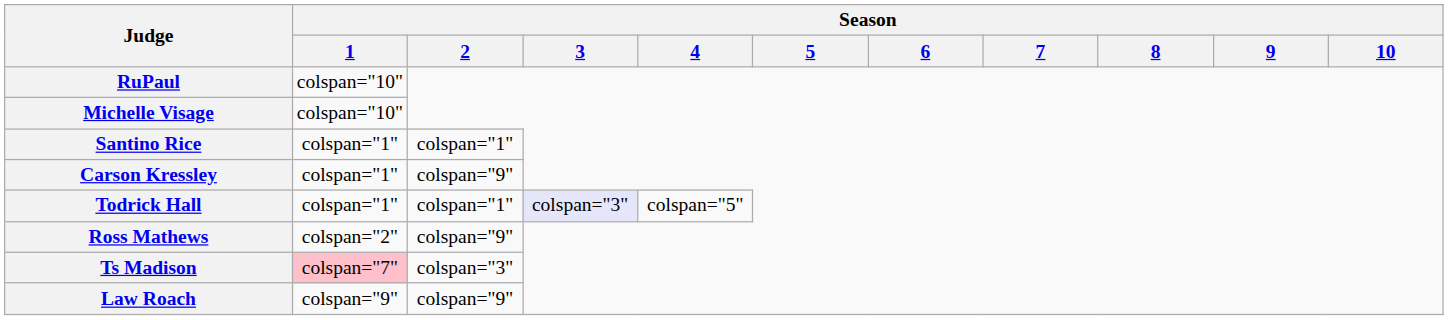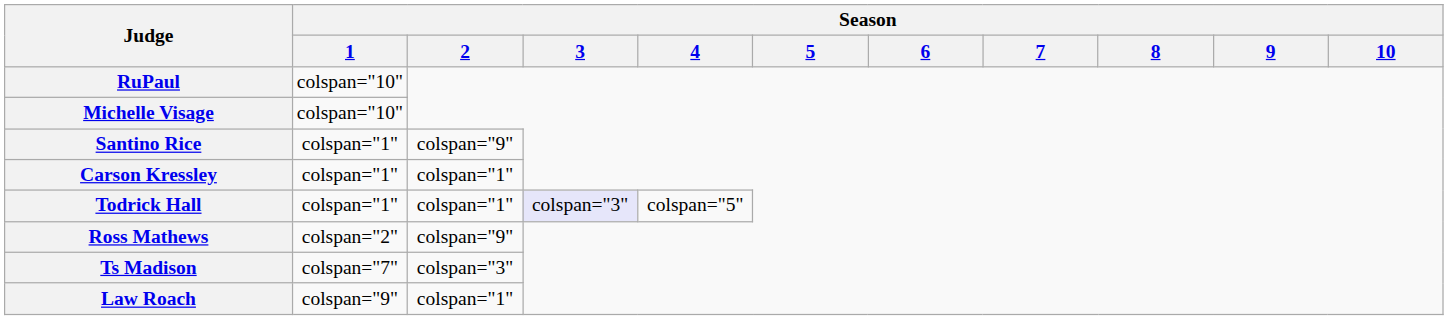(465, 143) colspan="1" -> (465, 143) colspan="9"
(465, 174) colspan="9" -> (465, 174) colspan="1"
(350, 267) pink background -> (350, 267) no background
(465, 298) colspan="9" -> (465, 298) colspan="1"
